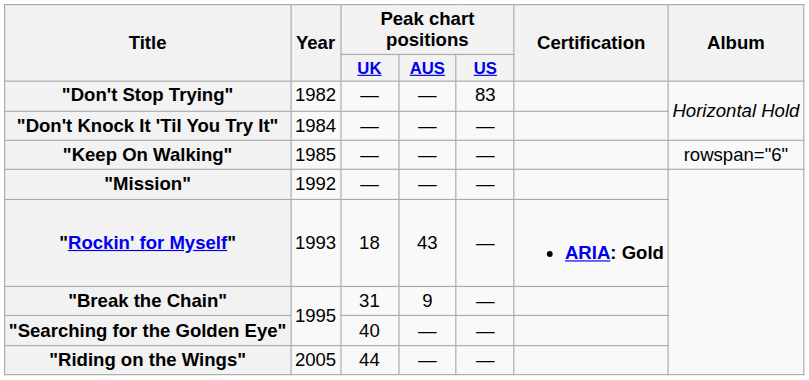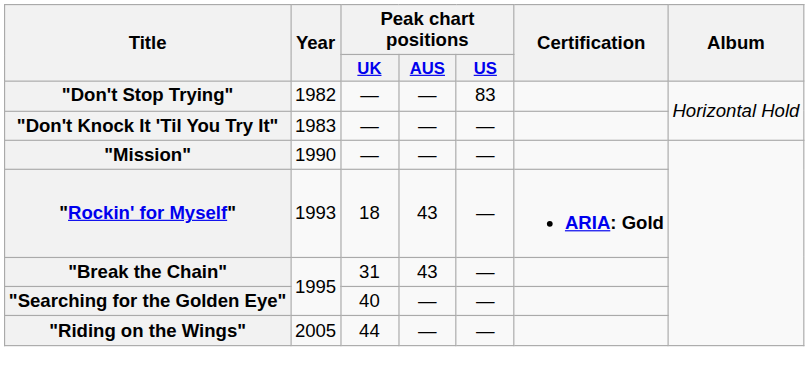(316, 125) 1984 -> (316, 125) 1983
- row: (148, 154)
(316, 184) 1992 -> (316, 154) 1990
(427, 301) 9 -> (427, 271) 43
